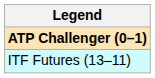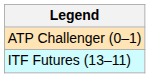(77, 38) bold -> (75, 38) normal
